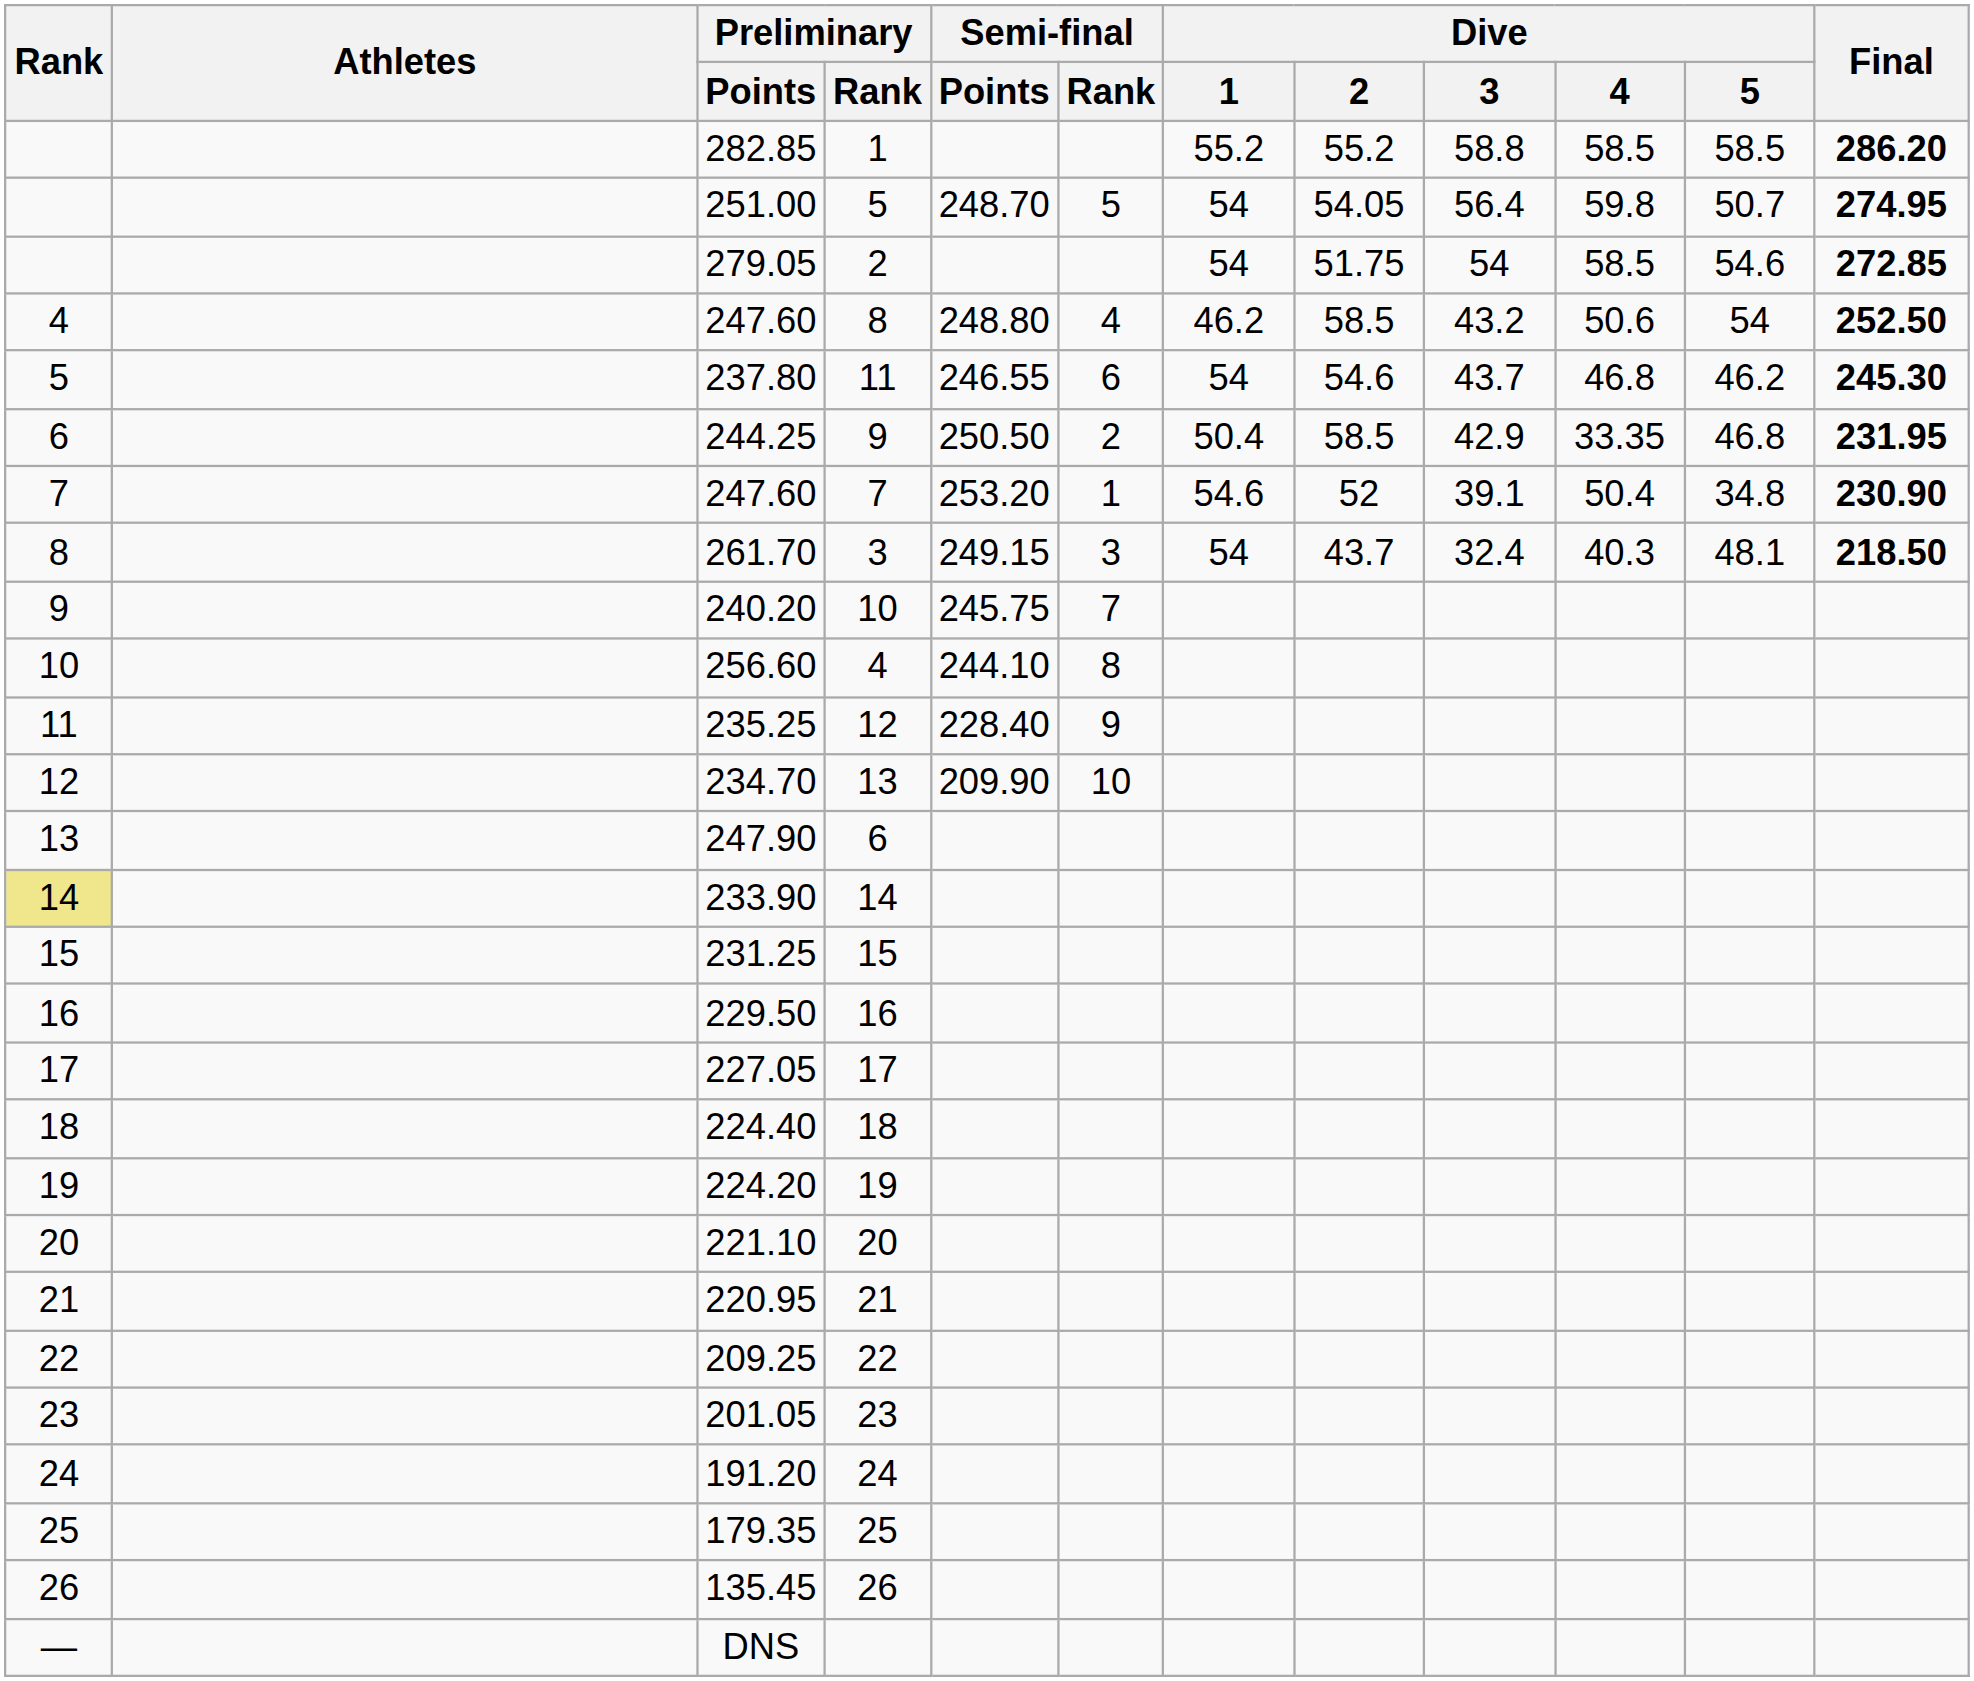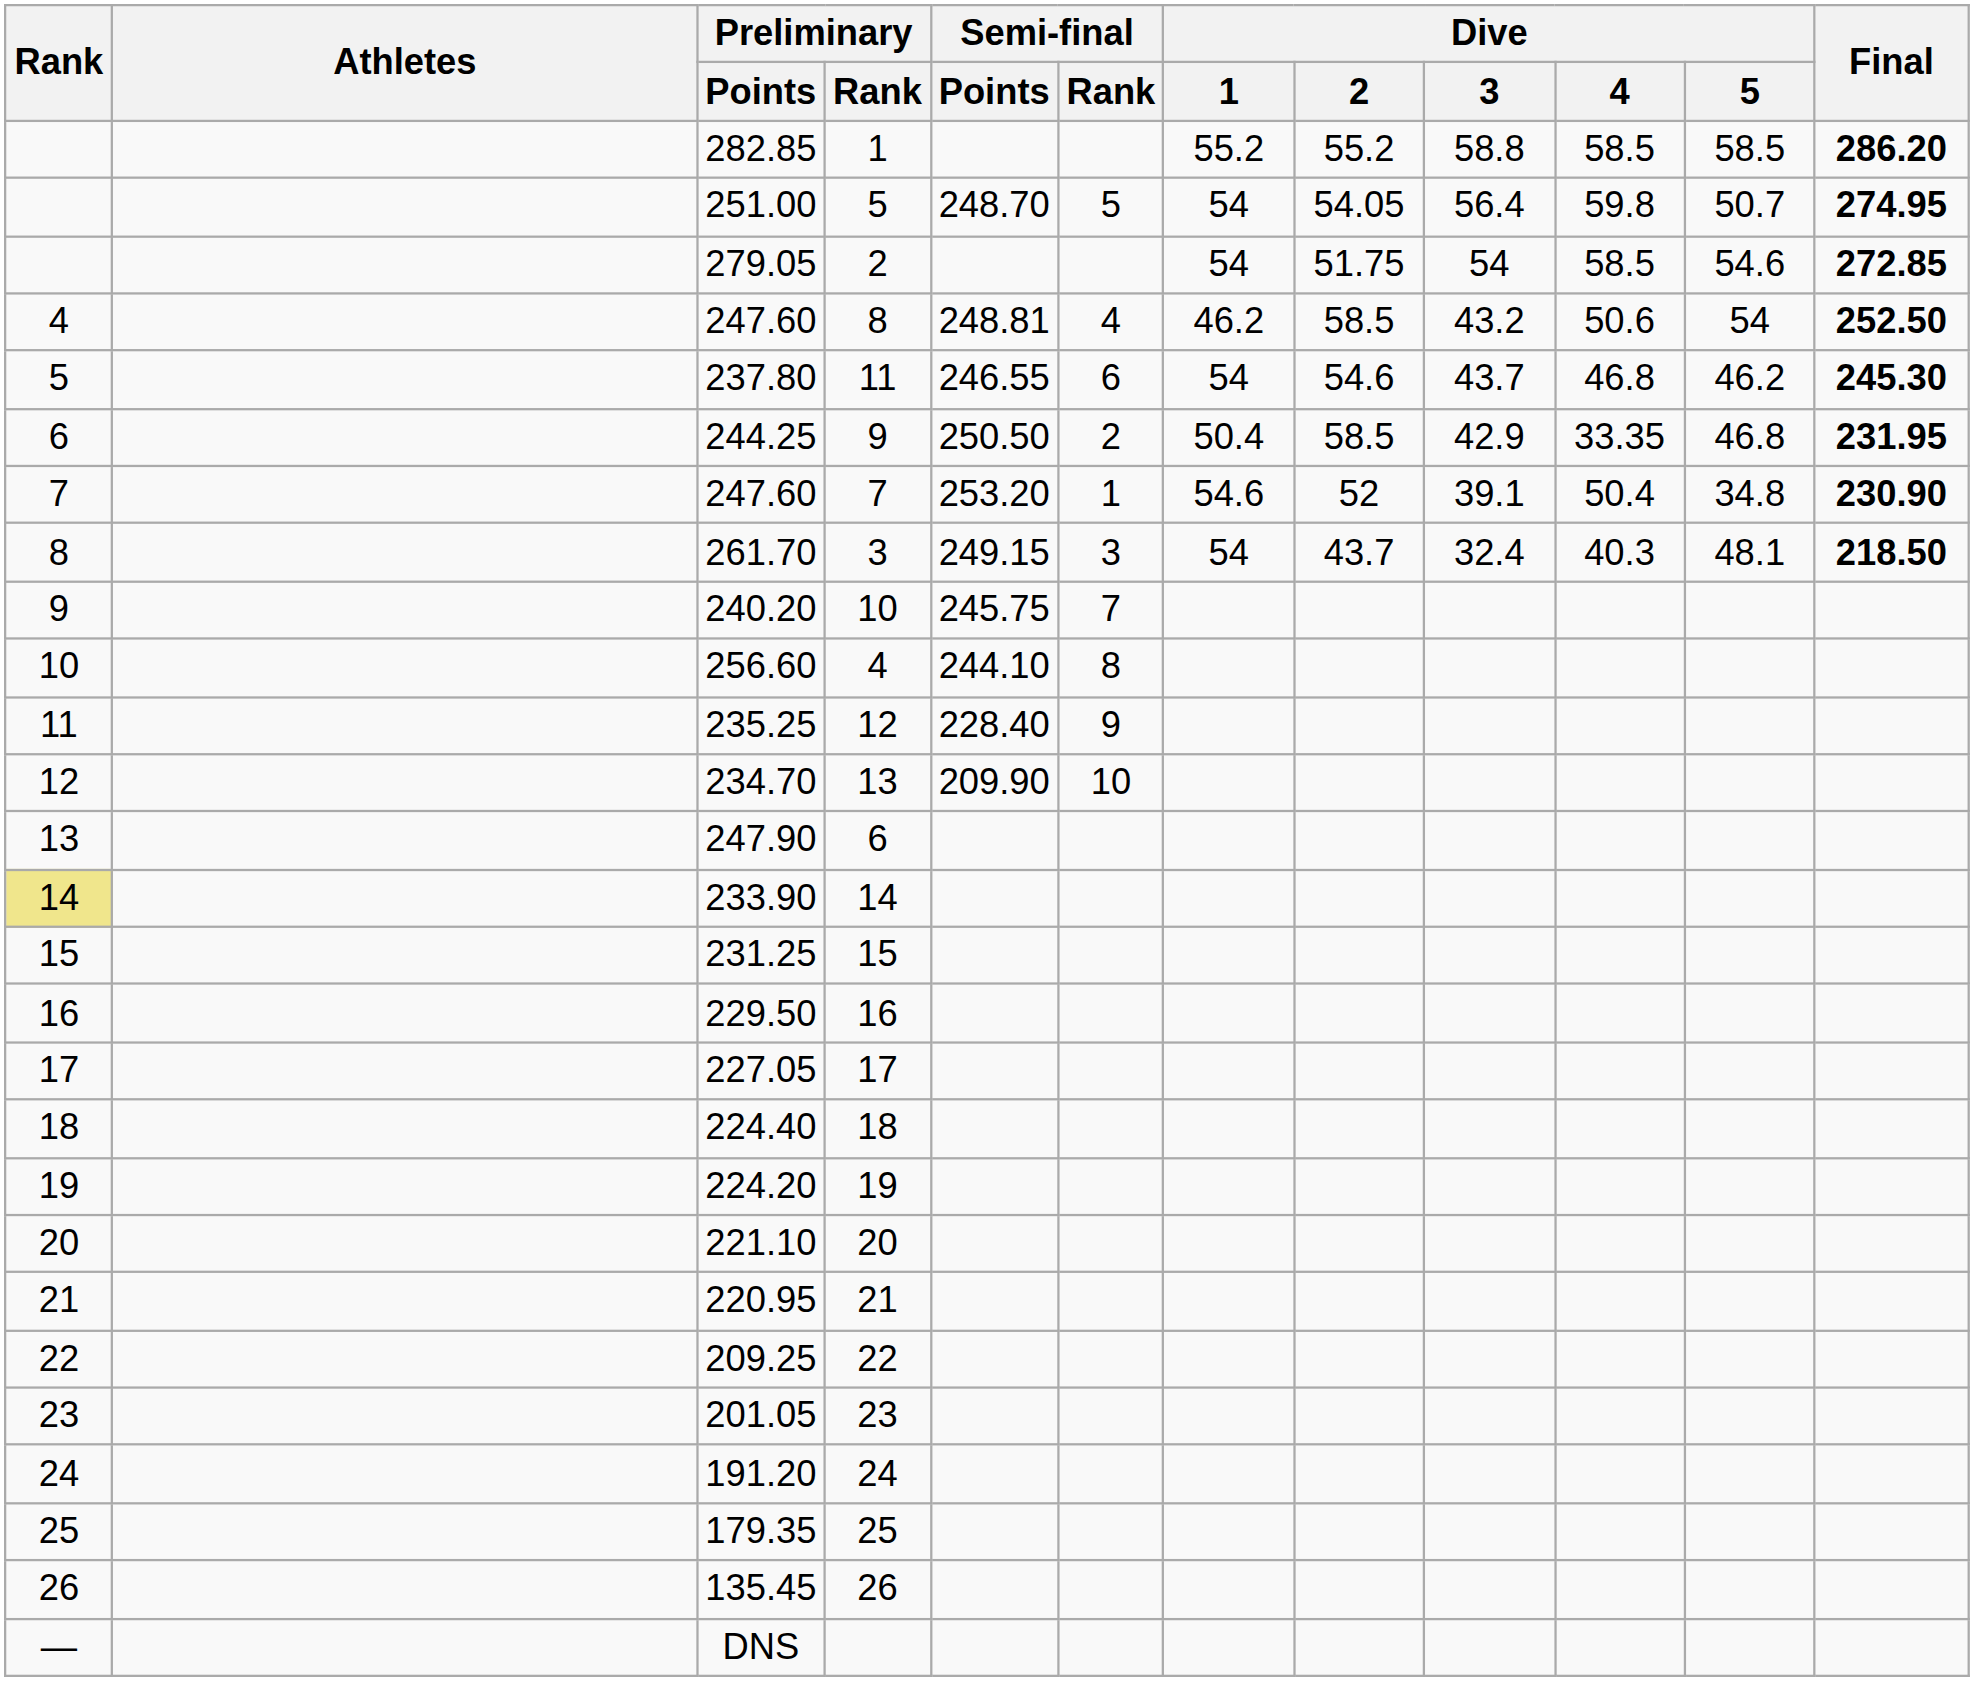(994, 321) 248.80 -> (994, 321) 248.81
